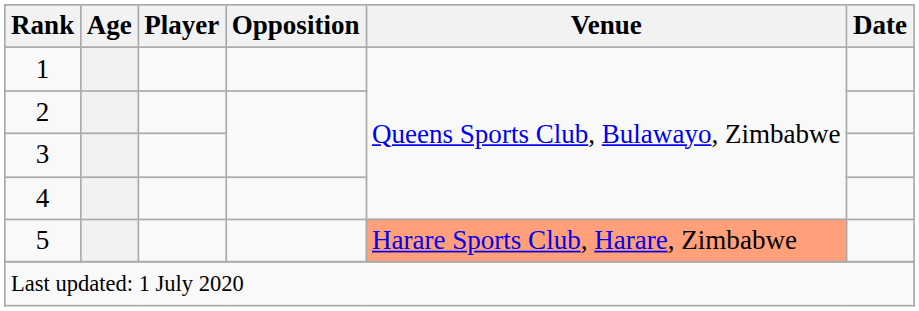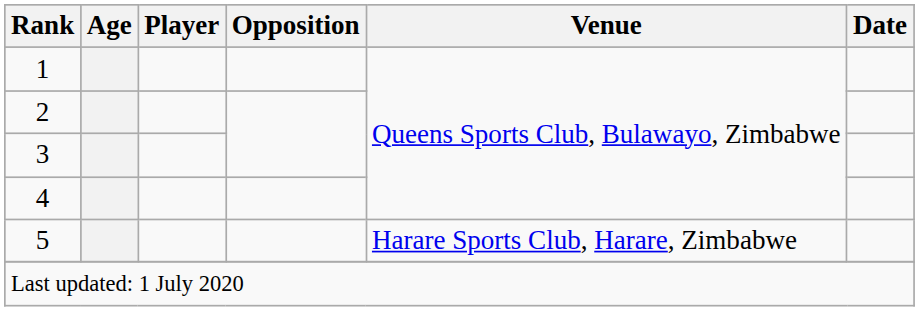(584, 240) lightsalmon background -> (584, 240) no background
